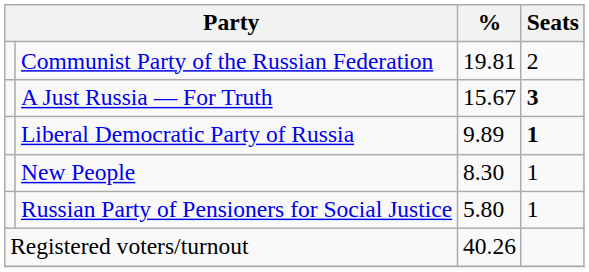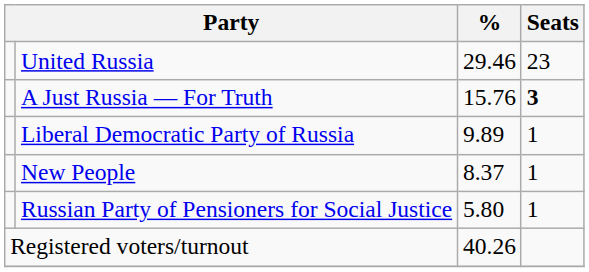+ row: (87, 60)
- row: (227, 60)
(489, 97) 15.67 -> (489, 97) 15.76
(533, 135) bold -> (533, 135) normal
(484, 172) 8.30 -> (484, 172) 8.37
